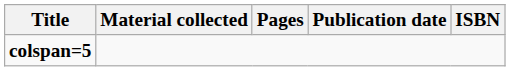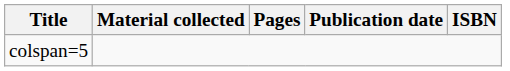(50, 50) bold -> (49, 50) normal
